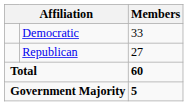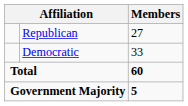rows swapped: (51, 33) <-> (50, 52)
